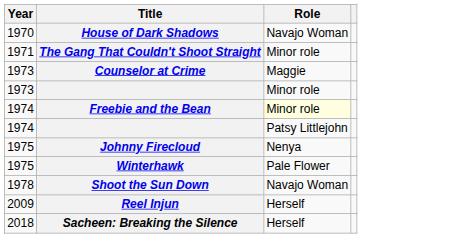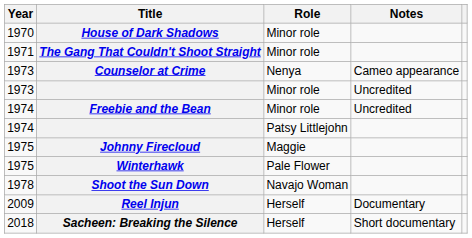+ column: (406, 14)
(307, 33) Navajo Woman -> (293, 33) Minor role
(286, 71) Maggie -> (284, 71) Nenya
(293, 109) lightyellow background -> (293, 109) no background
(284, 147) Nenya -> (286, 147) Maggie
